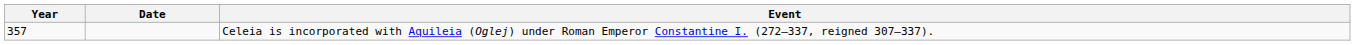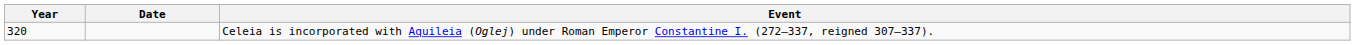(17, 31) 357 -> (17, 31) 320
